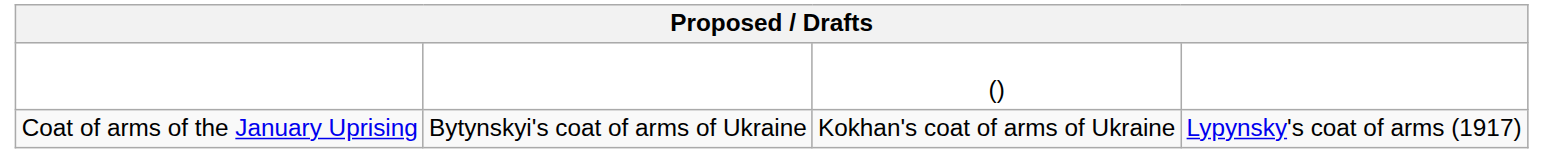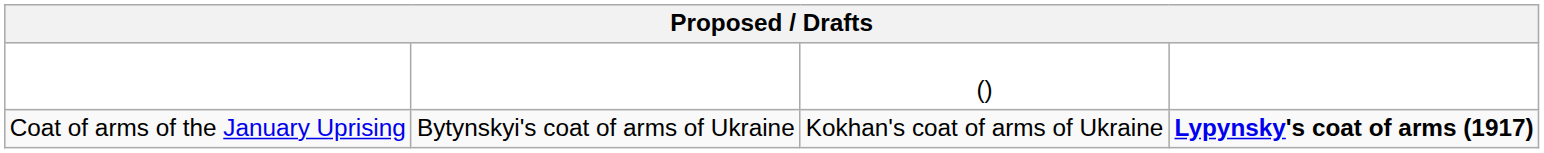(1354, 128) normal -> (1354, 128) bold
